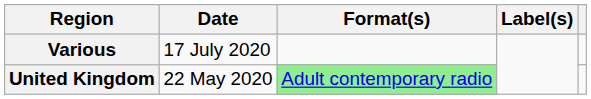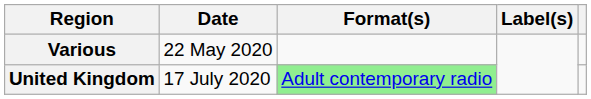(217, 49) 17 July 2020 -> (218, 49) 22 May 2020
(218, 79) 22 May 2020 -> (217, 79) 17 July 2020
